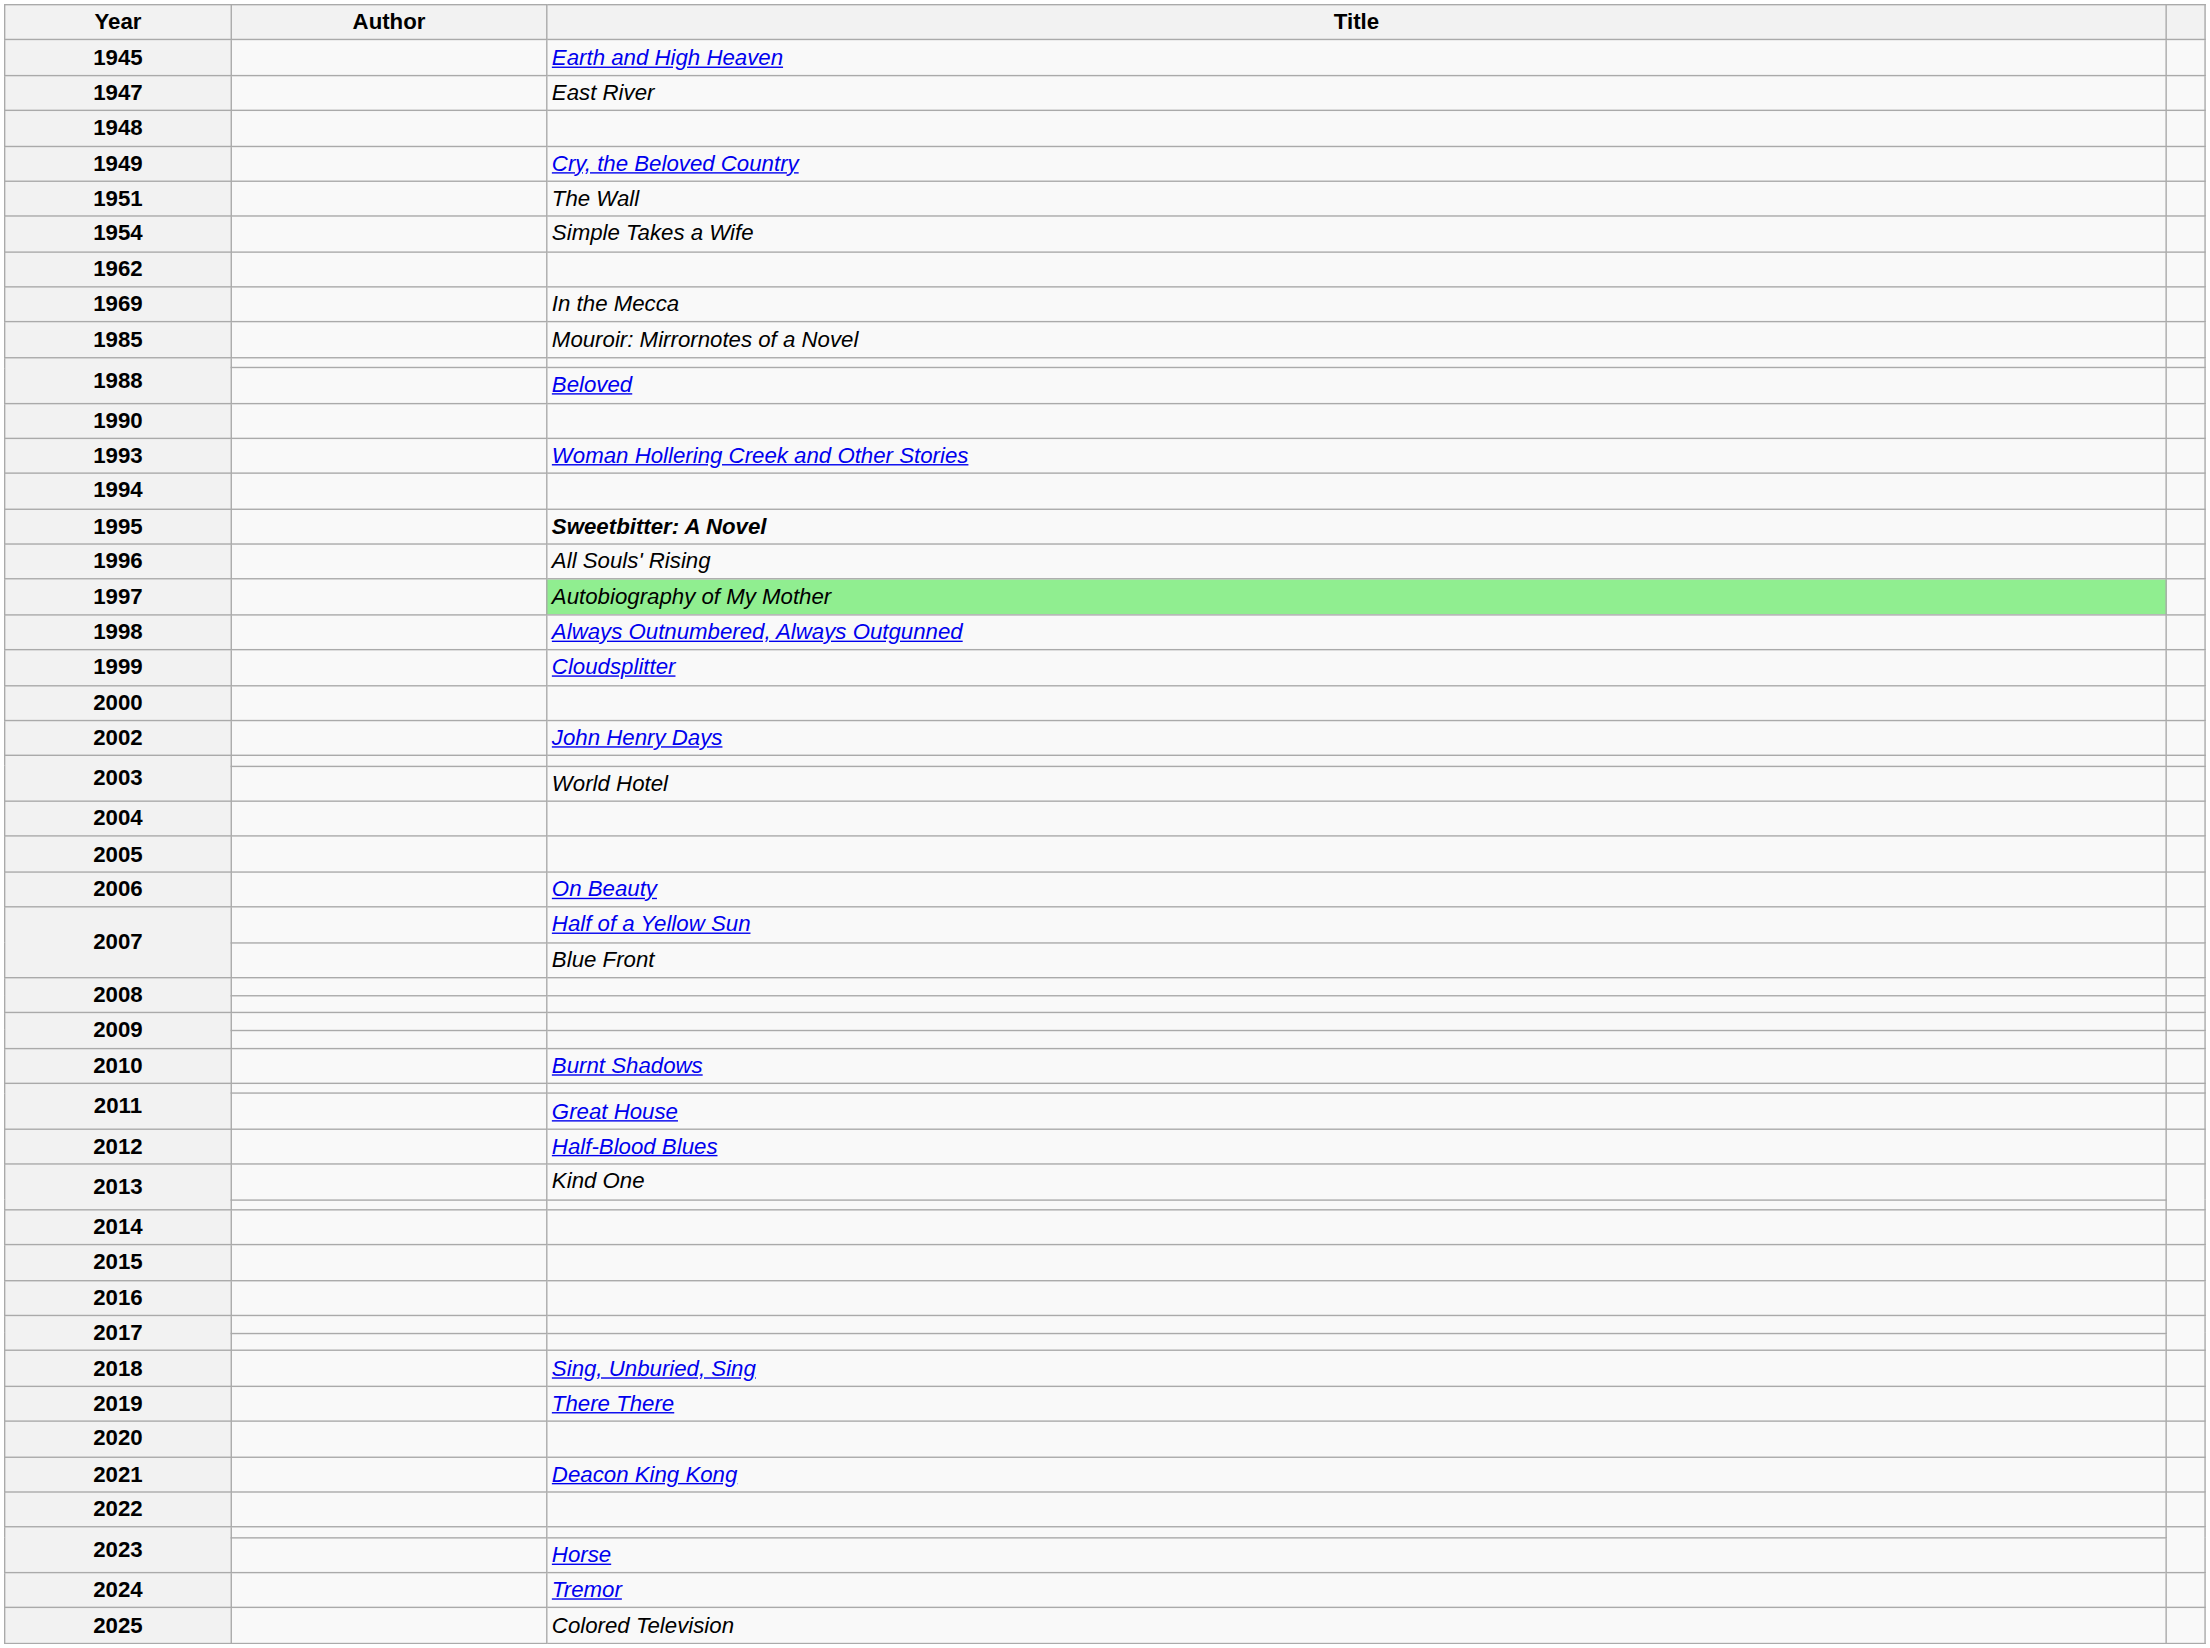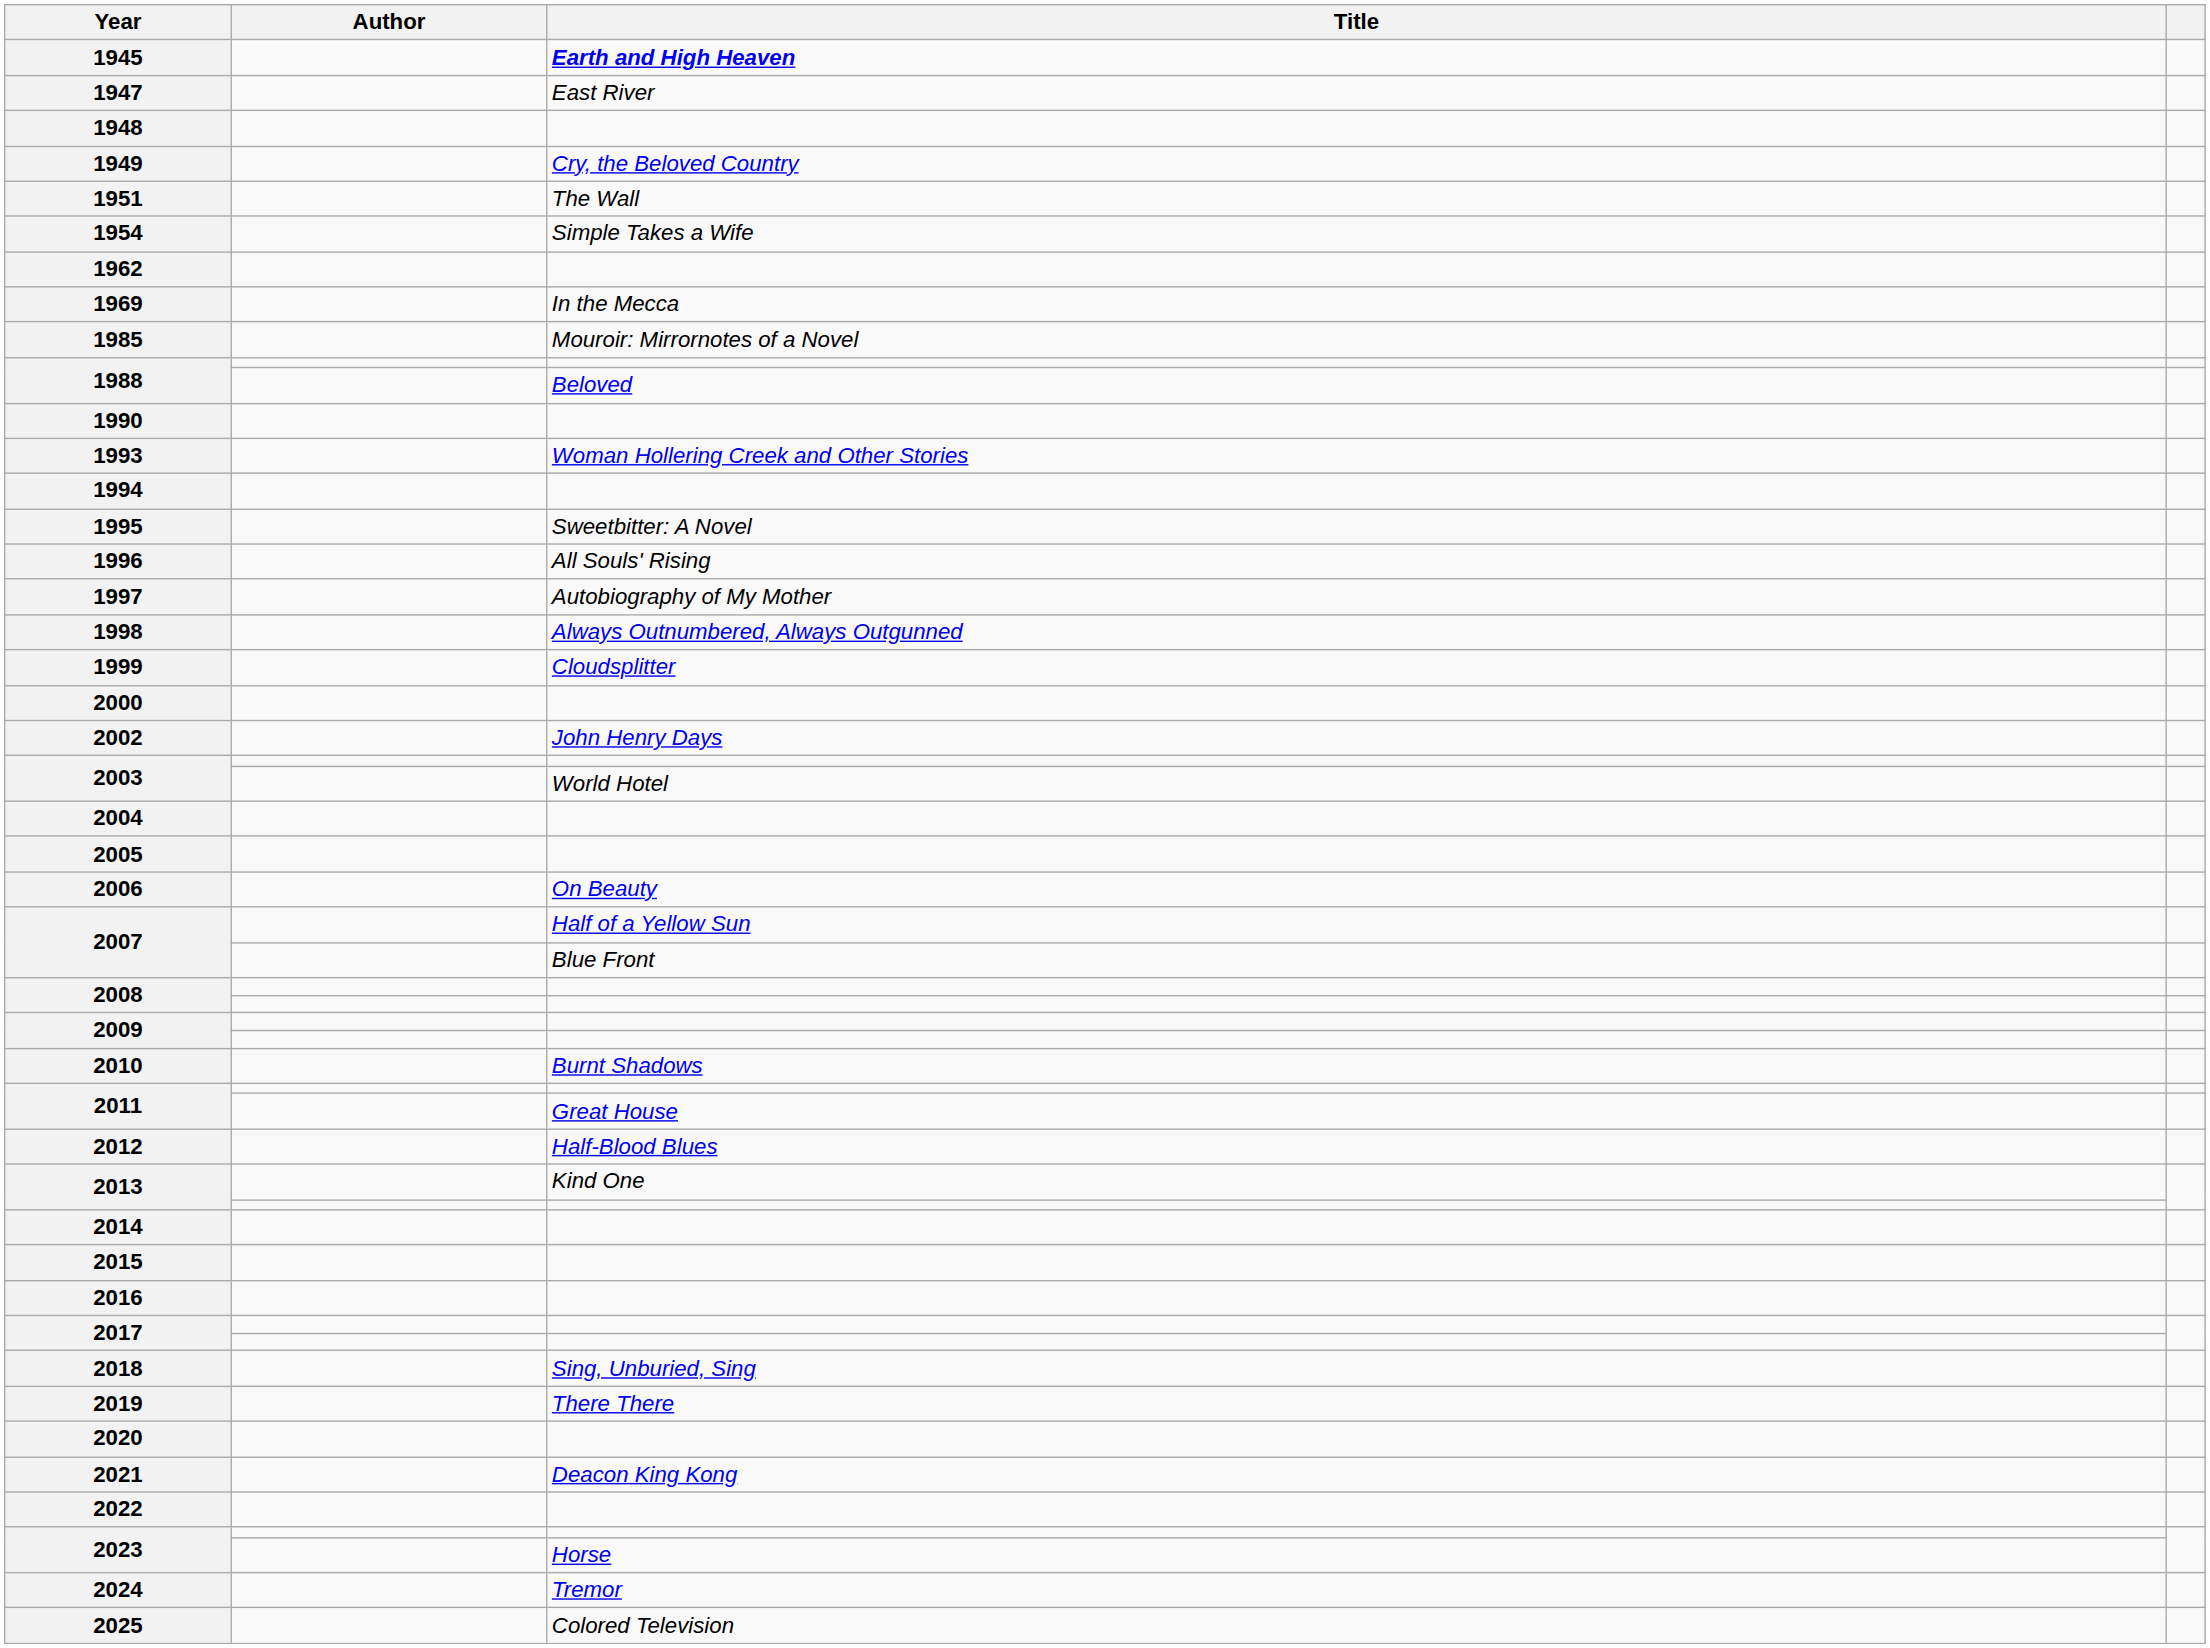(667, 57) normal -> (674, 57) bold
(659, 526) bold -> (652, 526) normal
(692, 596) lightgreen background -> (692, 596) no background
